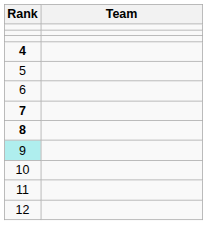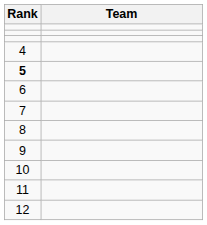(23, 51) bold -> (23, 51) normal
(23, 71) normal -> (23, 71) bold
(23, 110) bold -> (23, 110) normal
(23, 130) bold -> (23, 130) normal
(23, 150) paleturquoise background -> (23, 150) no background
